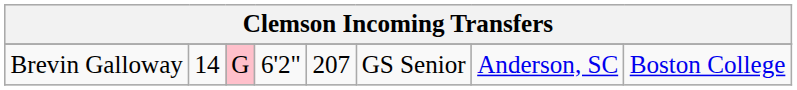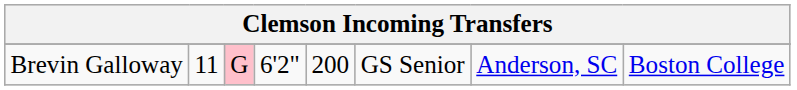(207, 64) 14 -> (207, 64) 11
(331, 64) 207 -> (330, 64) 200
